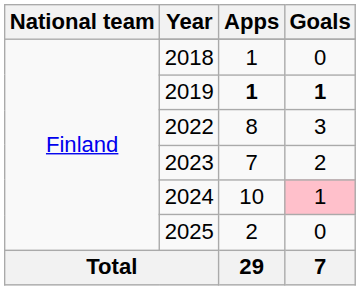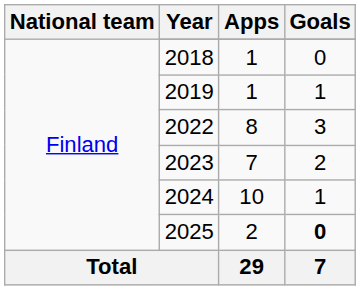(252, 92) bold -> (252, 92) normal
(320, 92) bold -> (320, 92) normal
(320, 197) pink background -> (320, 197) no background
(320, 232) normal -> (320, 232) bold
